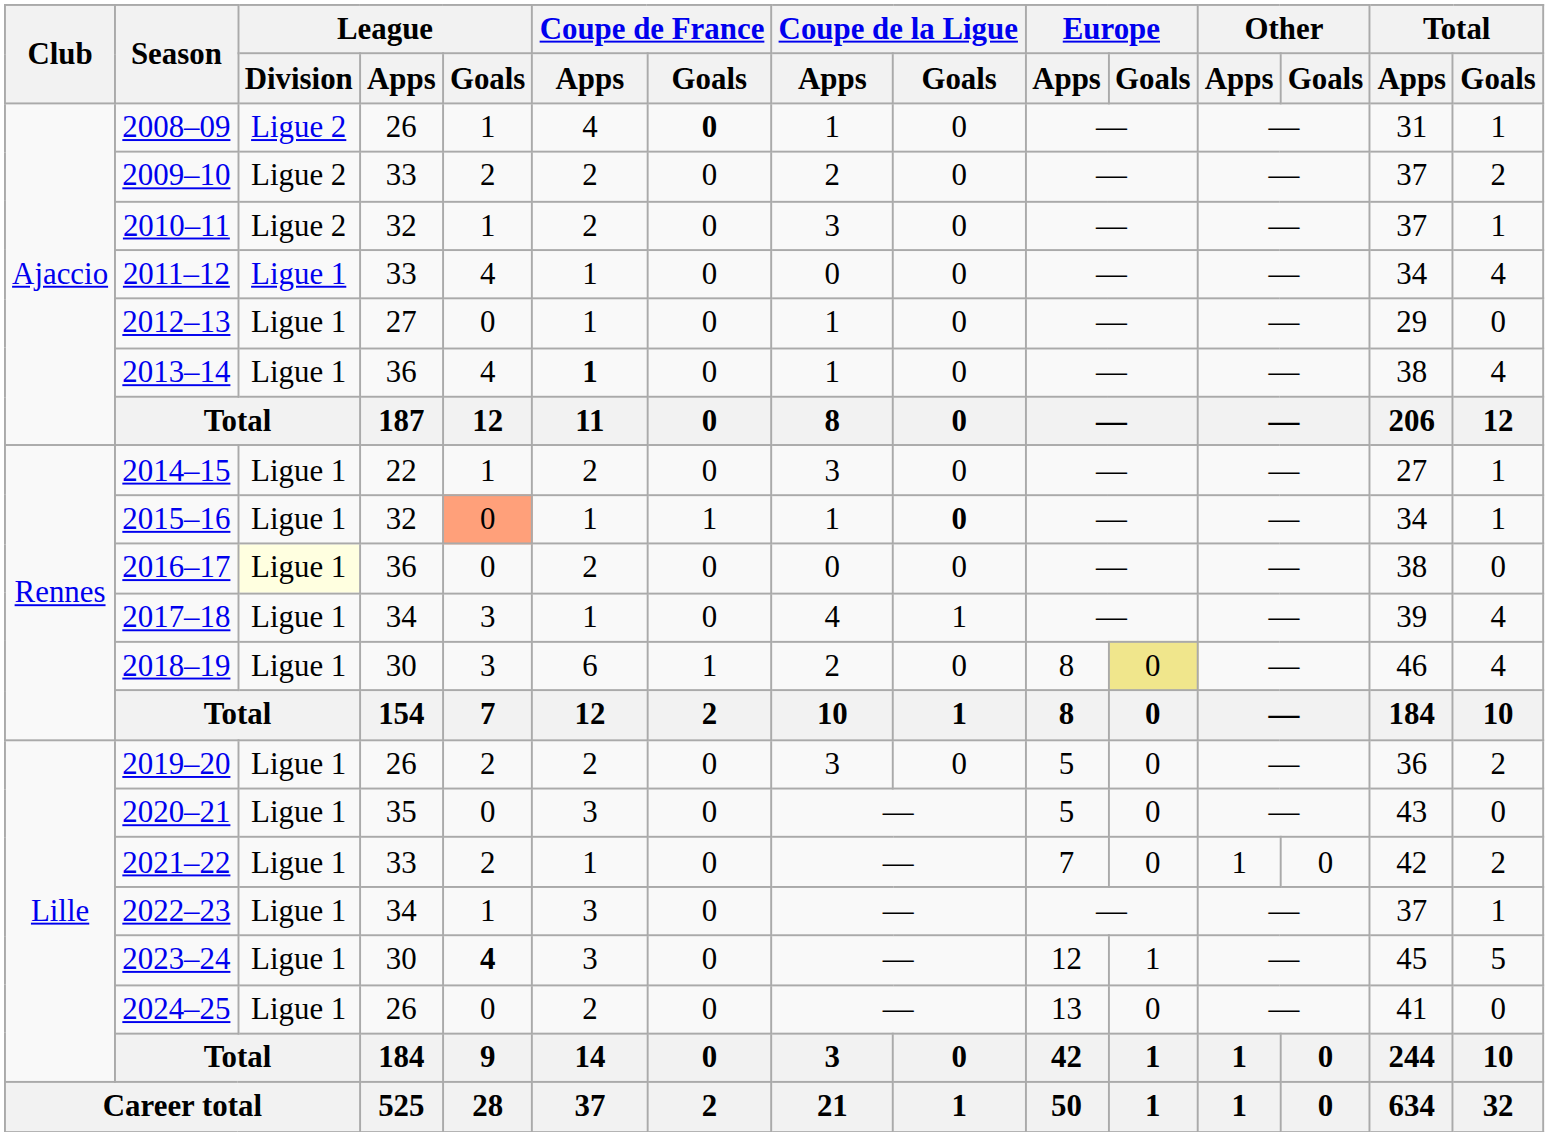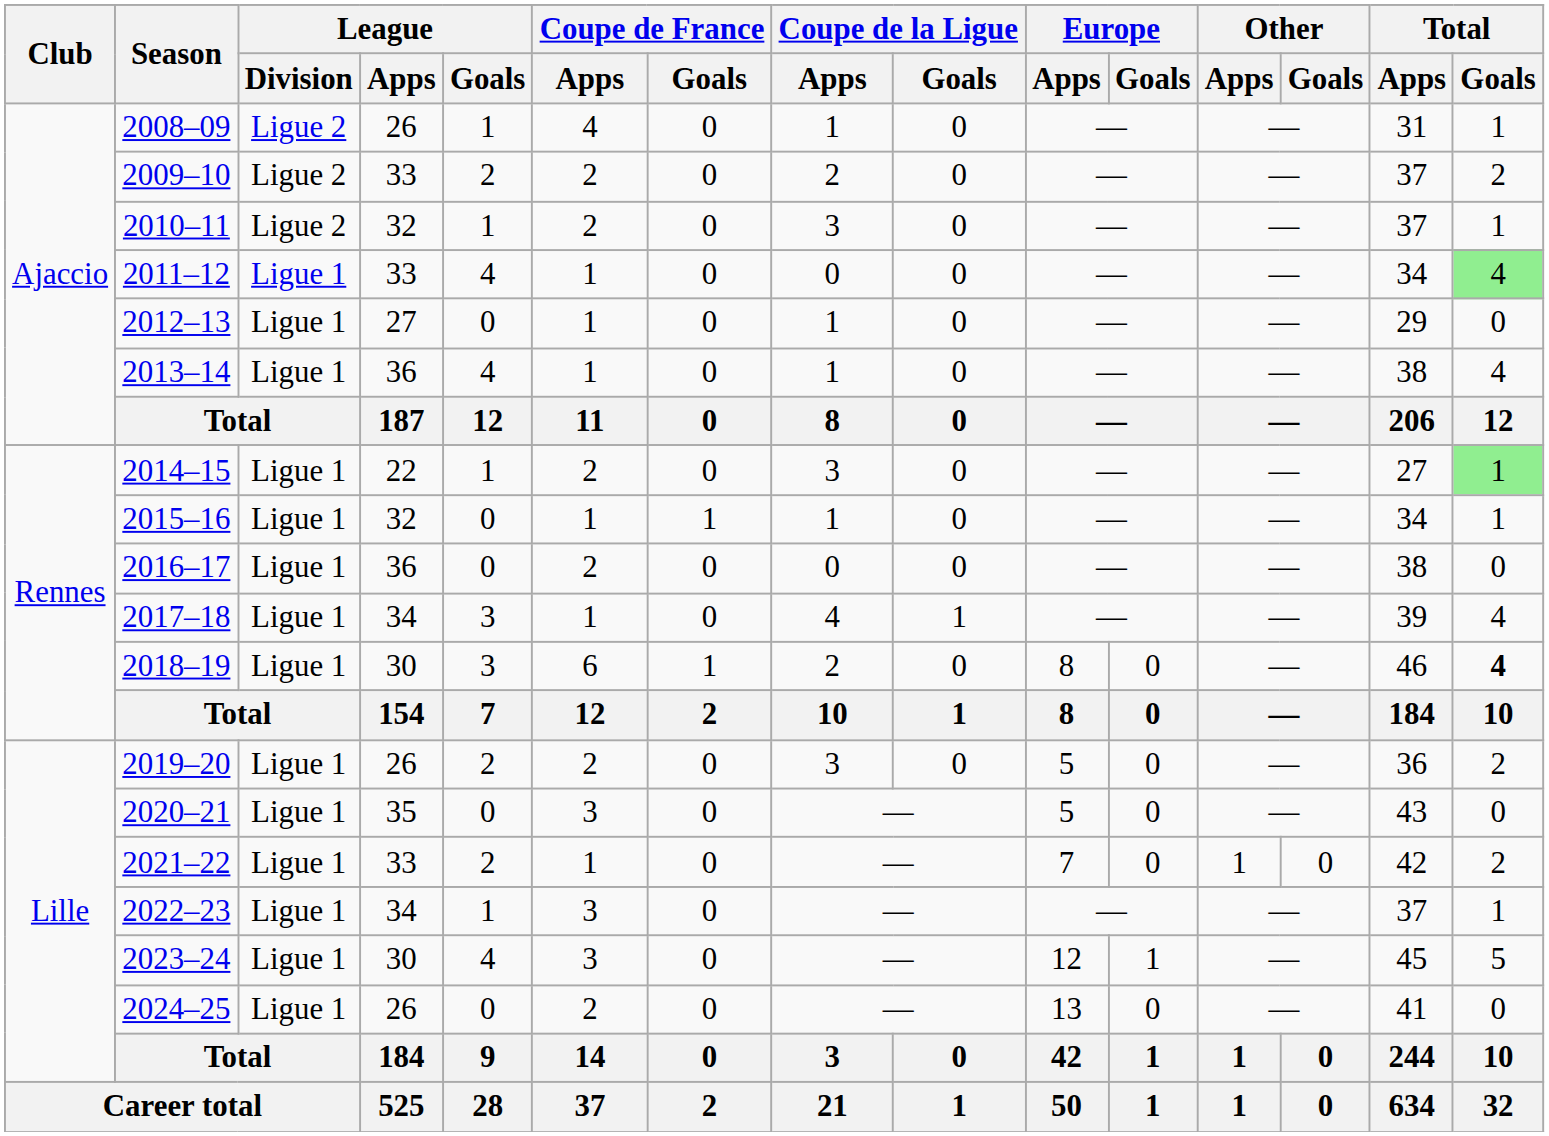(709, 126) bold -> (709, 126) normal
(1498, 273) no background -> (1498, 273) lightgreen background
(590, 371) bold -> (590, 371) normal
(1498, 469) no background -> (1498, 469) lightgreen background
(488, 518) lightsalmon background -> (488, 518) no background
(959, 518) bold -> (959, 518) normal
(299, 567) lightyellow background -> (299, 567) no background
(1153, 665) khaki background -> (1153, 665) no background
(1498, 665) normal -> (1498, 665) bold
(488, 959) bold -> (488, 959) normal
